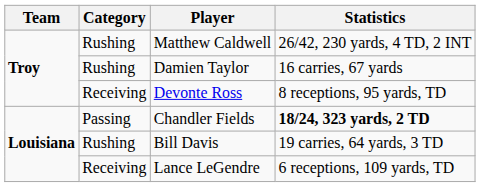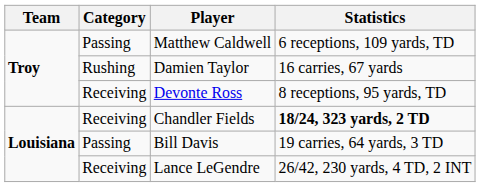(109, 43) Rushing -> (106, 43) Passing
(375, 43) 26/42, 230 yards, 4 TD, 2 INT -> (366, 43) 6 receptions, 109 yards, TD
(106, 118) Passing -> (114, 118) Receiving
(109, 143) Rushing -> (106, 143) Passing
(366, 168) 6 receptions, 109 yards, TD -> (375, 168) 26/42, 230 yards, 4 TD, 2 INT
